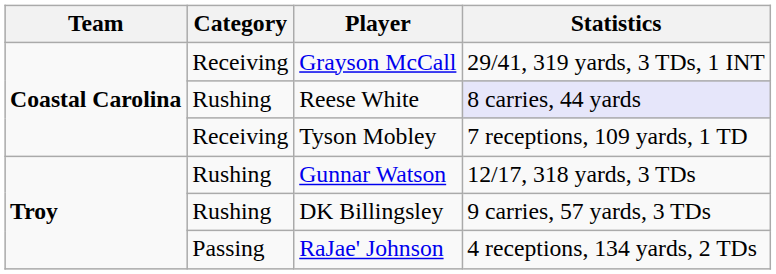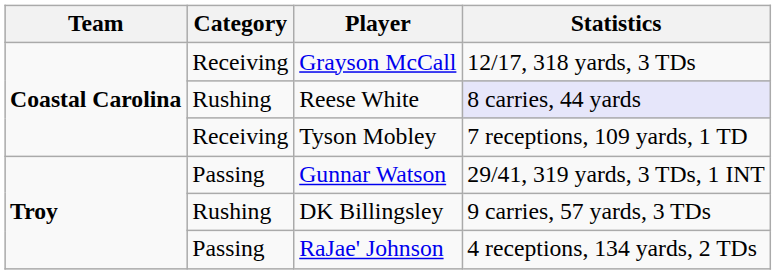(616, 61) 29/41, 319 yards, 3 TDs, 1 INT -> (582, 61) 12/17, 318 yards, 3 TDs
(232, 174) Rushing -> (228, 174) Passing
(582, 174) 12/17, 318 yards, 3 TDs -> (616, 174) 29/41, 319 yards, 3 TDs, 1 INT
